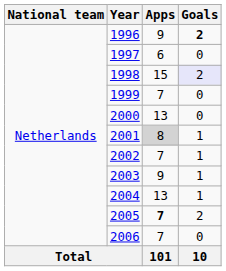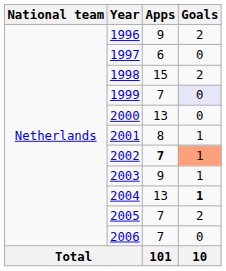(200, 35) bold -> (200, 35) normal
(200, 75) lavender background -> (200, 75) no background
(200, 95) no background -> (200, 95) lavender background
(160, 135) lightgrey background -> (160, 135) no background
(160, 155) normal -> (160, 155) bold
(200, 155) no background -> (200, 155) lightsalmon background
(200, 196) normal -> (200, 196) bold
(160, 216) bold -> (160, 216) normal
